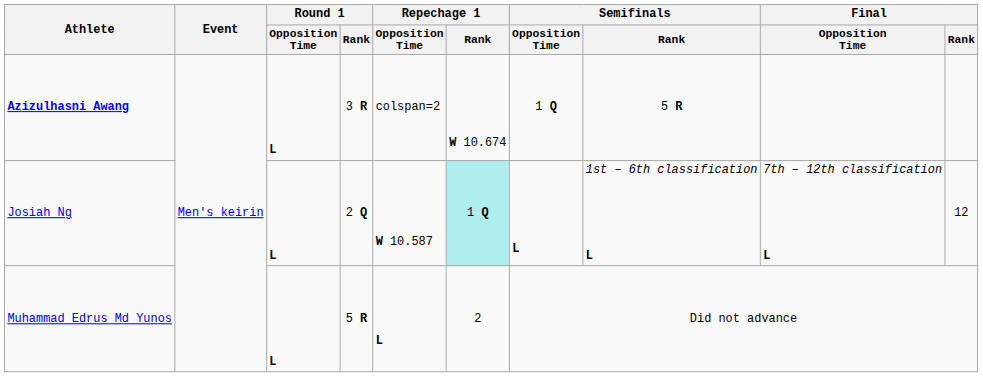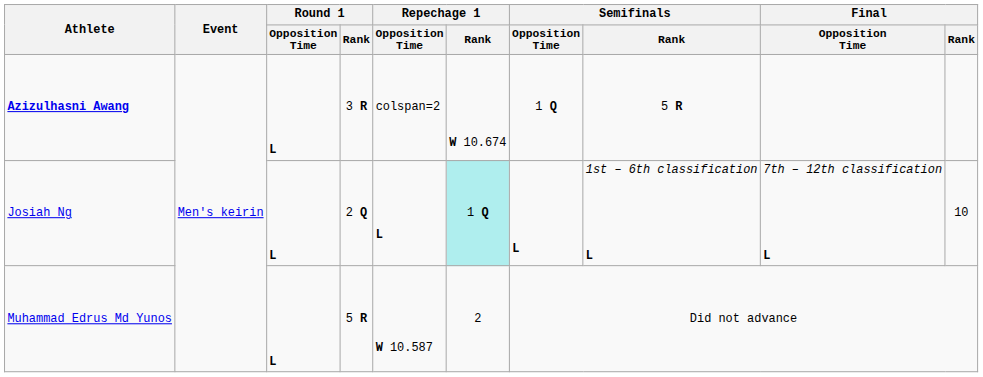(404, 241) W 10.587 -> (379, 234) L
(961, 213) 12 -> (961, 213) 10
(379, 340) L -> (404, 347) W 10.587
